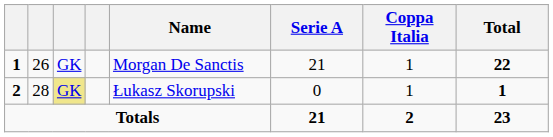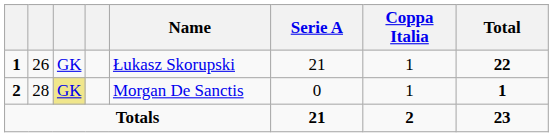(178, 63) Morgan De Sanctis -> (174, 63) Łukasz Skorupski
(174, 90) Łukasz Skorupski -> (178, 90) Morgan De Sanctis
